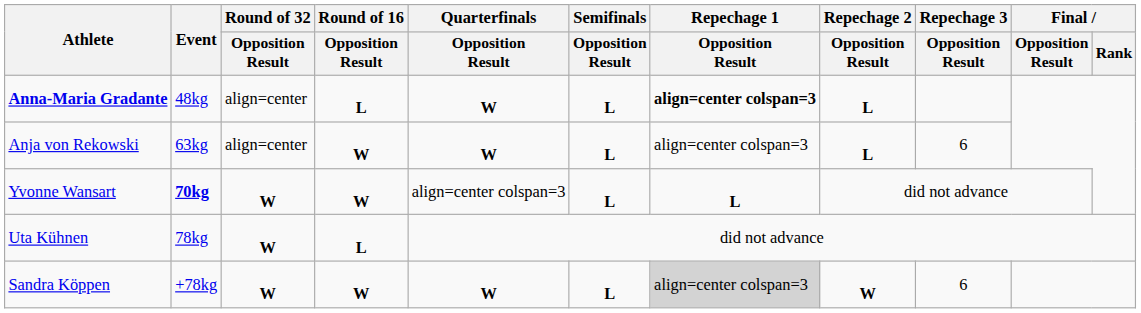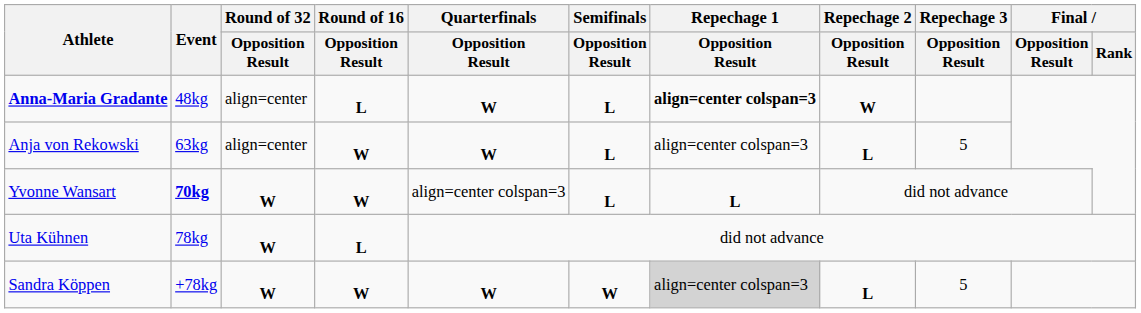(868, 108) L -> (868, 108) W
(963, 145) 6 -> (963, 145) 5
(610, 294) L -> (610, 294) W
(868, 294) W -> (868, 294) L
(963, 284) 6 -> (963, 284) 5
